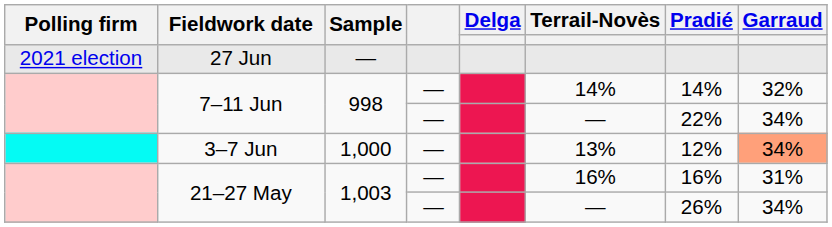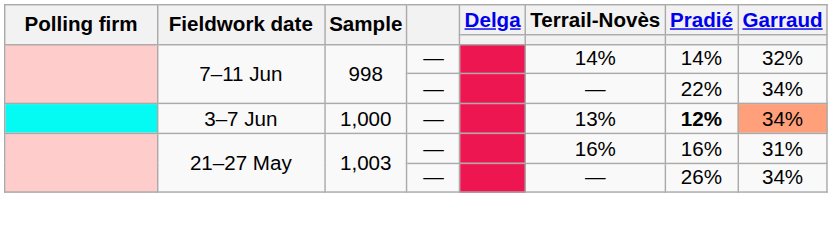- row: (241, 59)
(701, 148) normal -> (701, 119) bold
